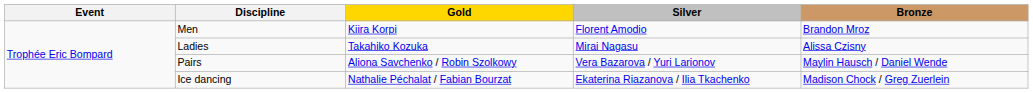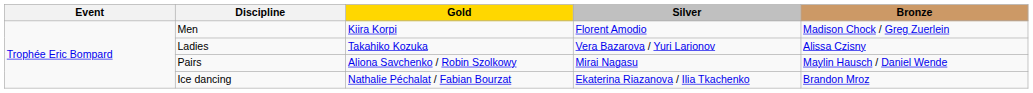(836, 29) Brandon Mroz -> (876, 29) Madison Chock / Greg Zuerlein
(607, 46) Mirai Nagasu -> (645, 46) Vera Bazarova / Yuri Larionov
(645, 63) Vera Bazarova / Yuri Larionov -> (607, 63) Mirai Nagasu
(876, 79) Madison Chock / Greg Zuerlein -> (836, 79) Brandon Mroz
